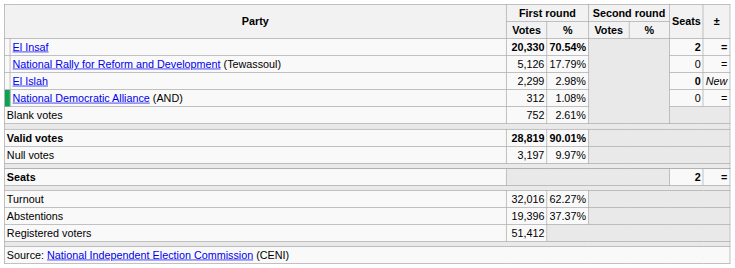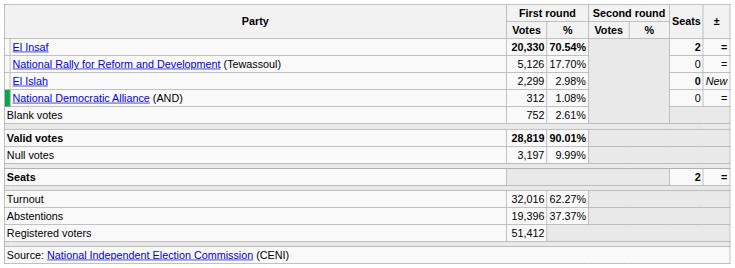(568, 64) 17.79% -> (568, 64) 17.70%
(571, 155) 9.97% -> (571, 155) 9.99%
